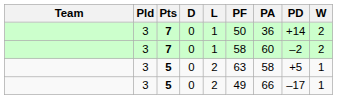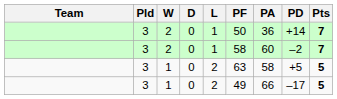columns swapped: (321, 13) <-> (168, 13)
